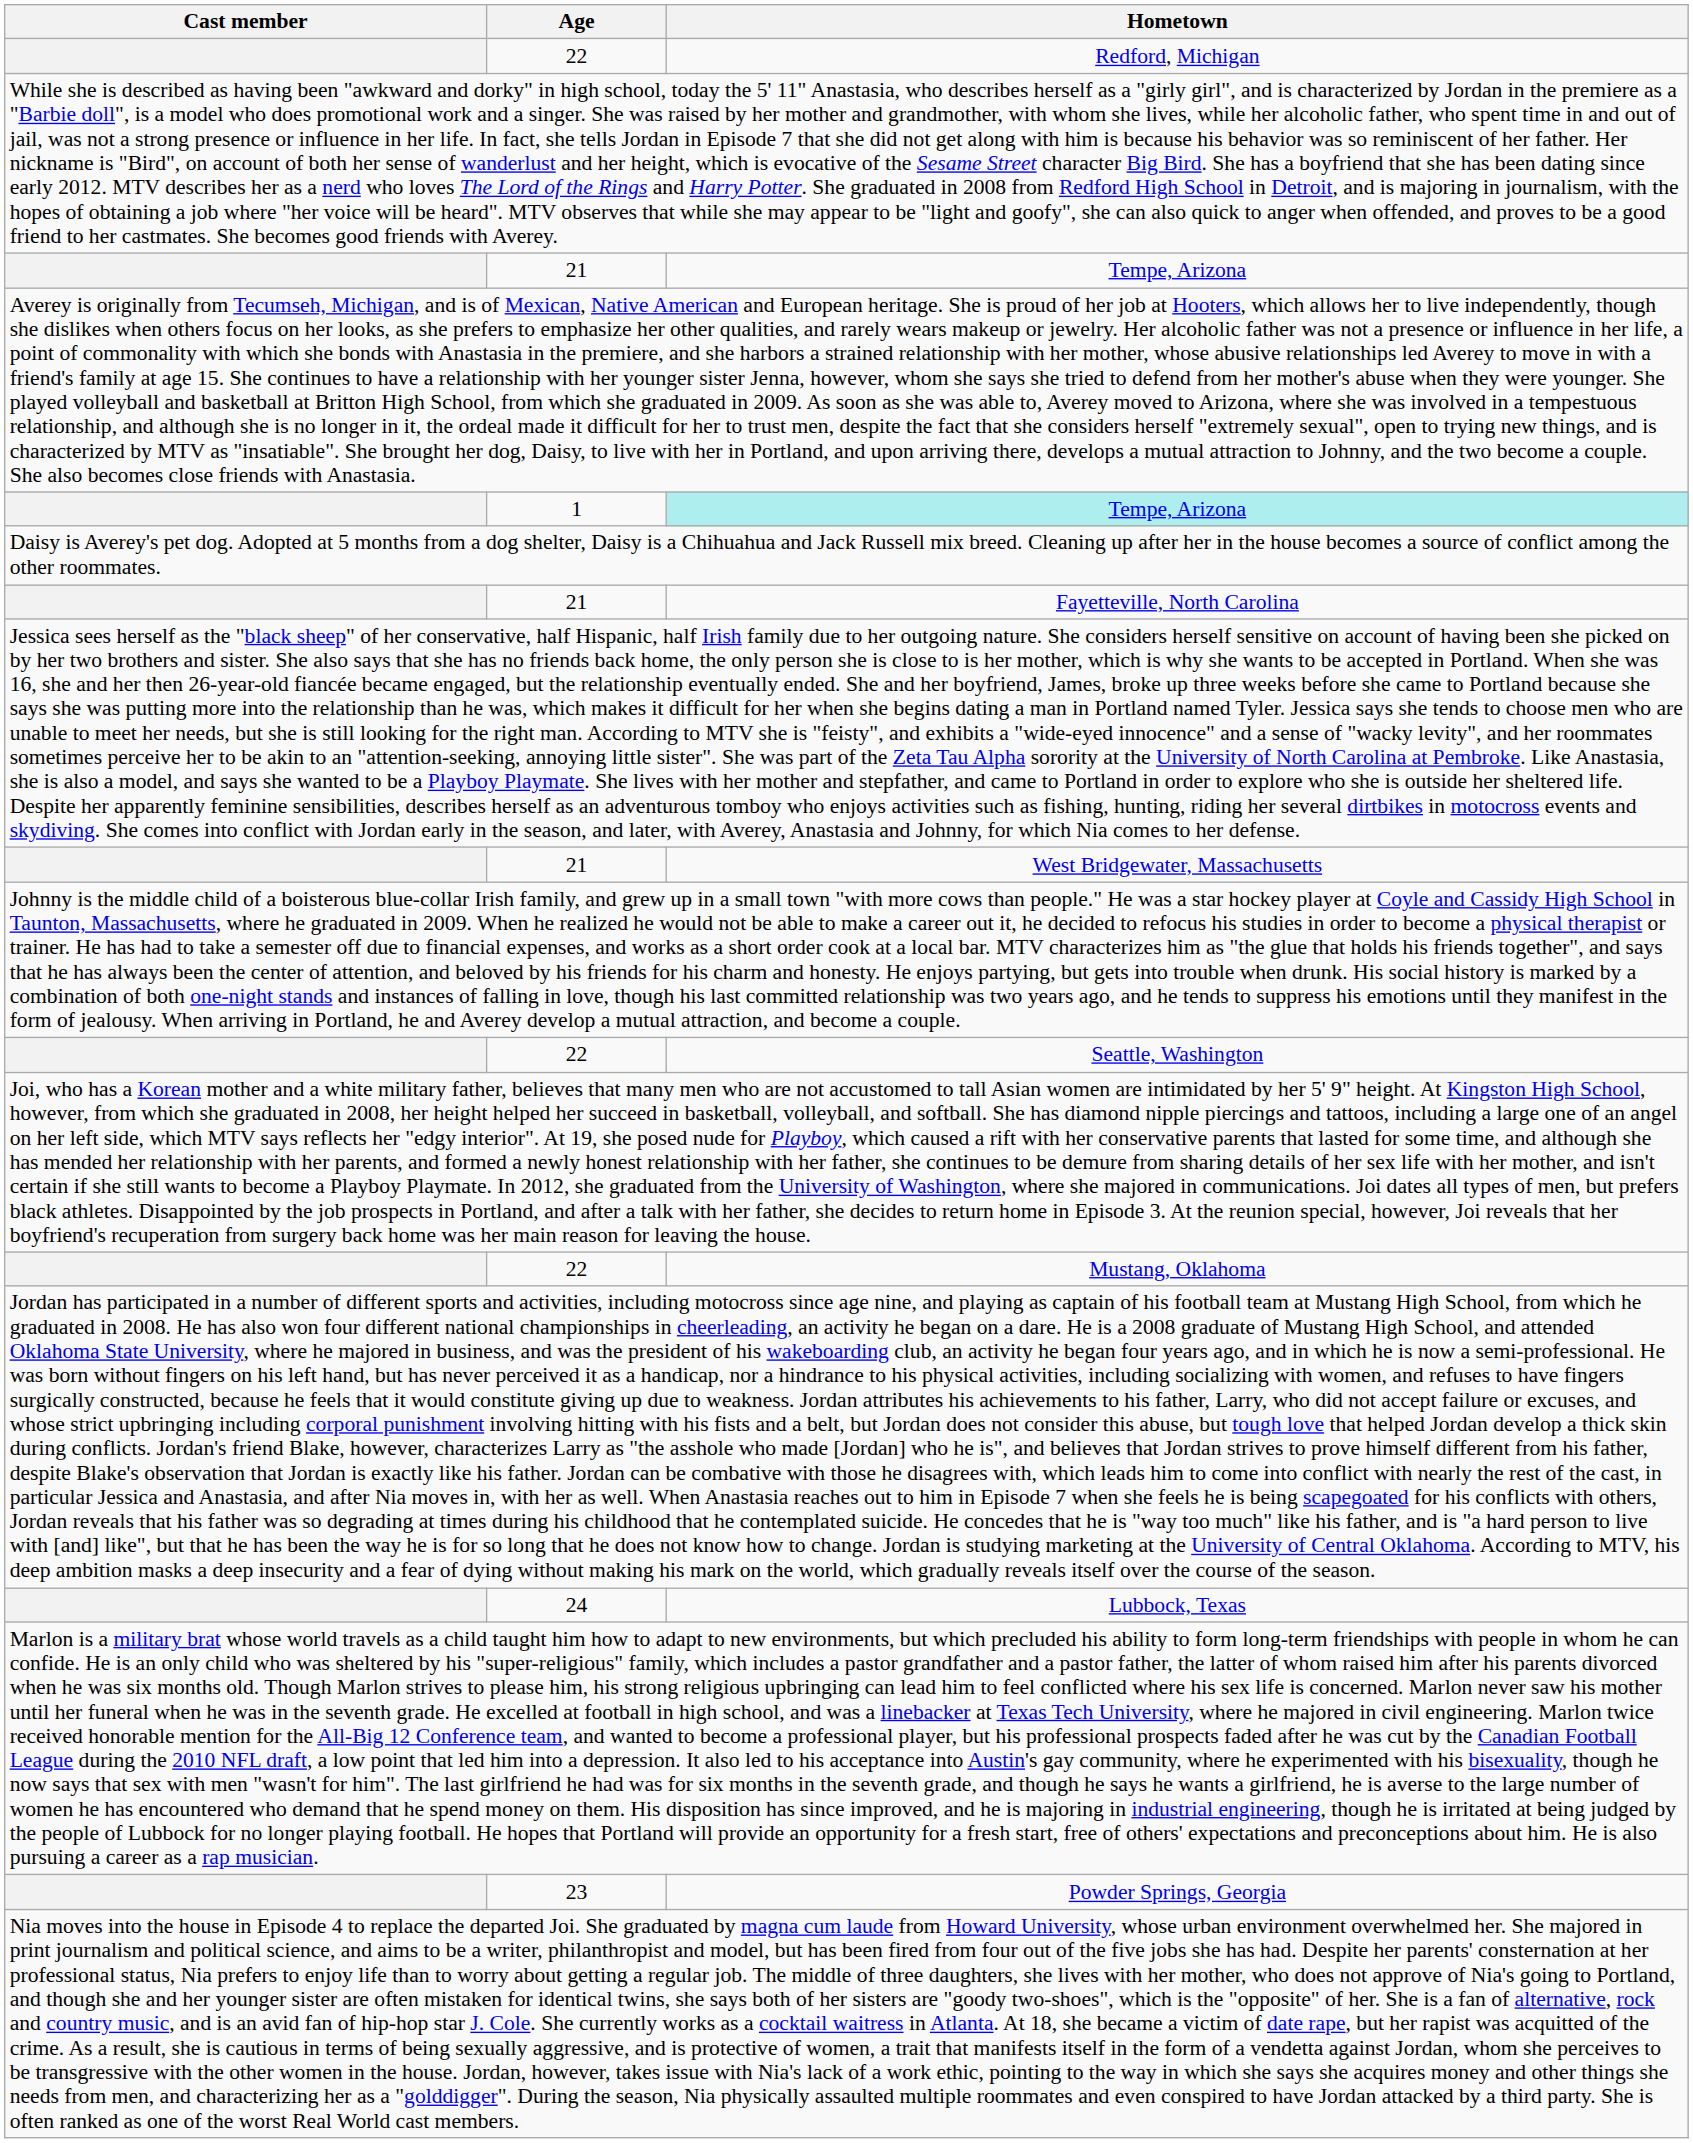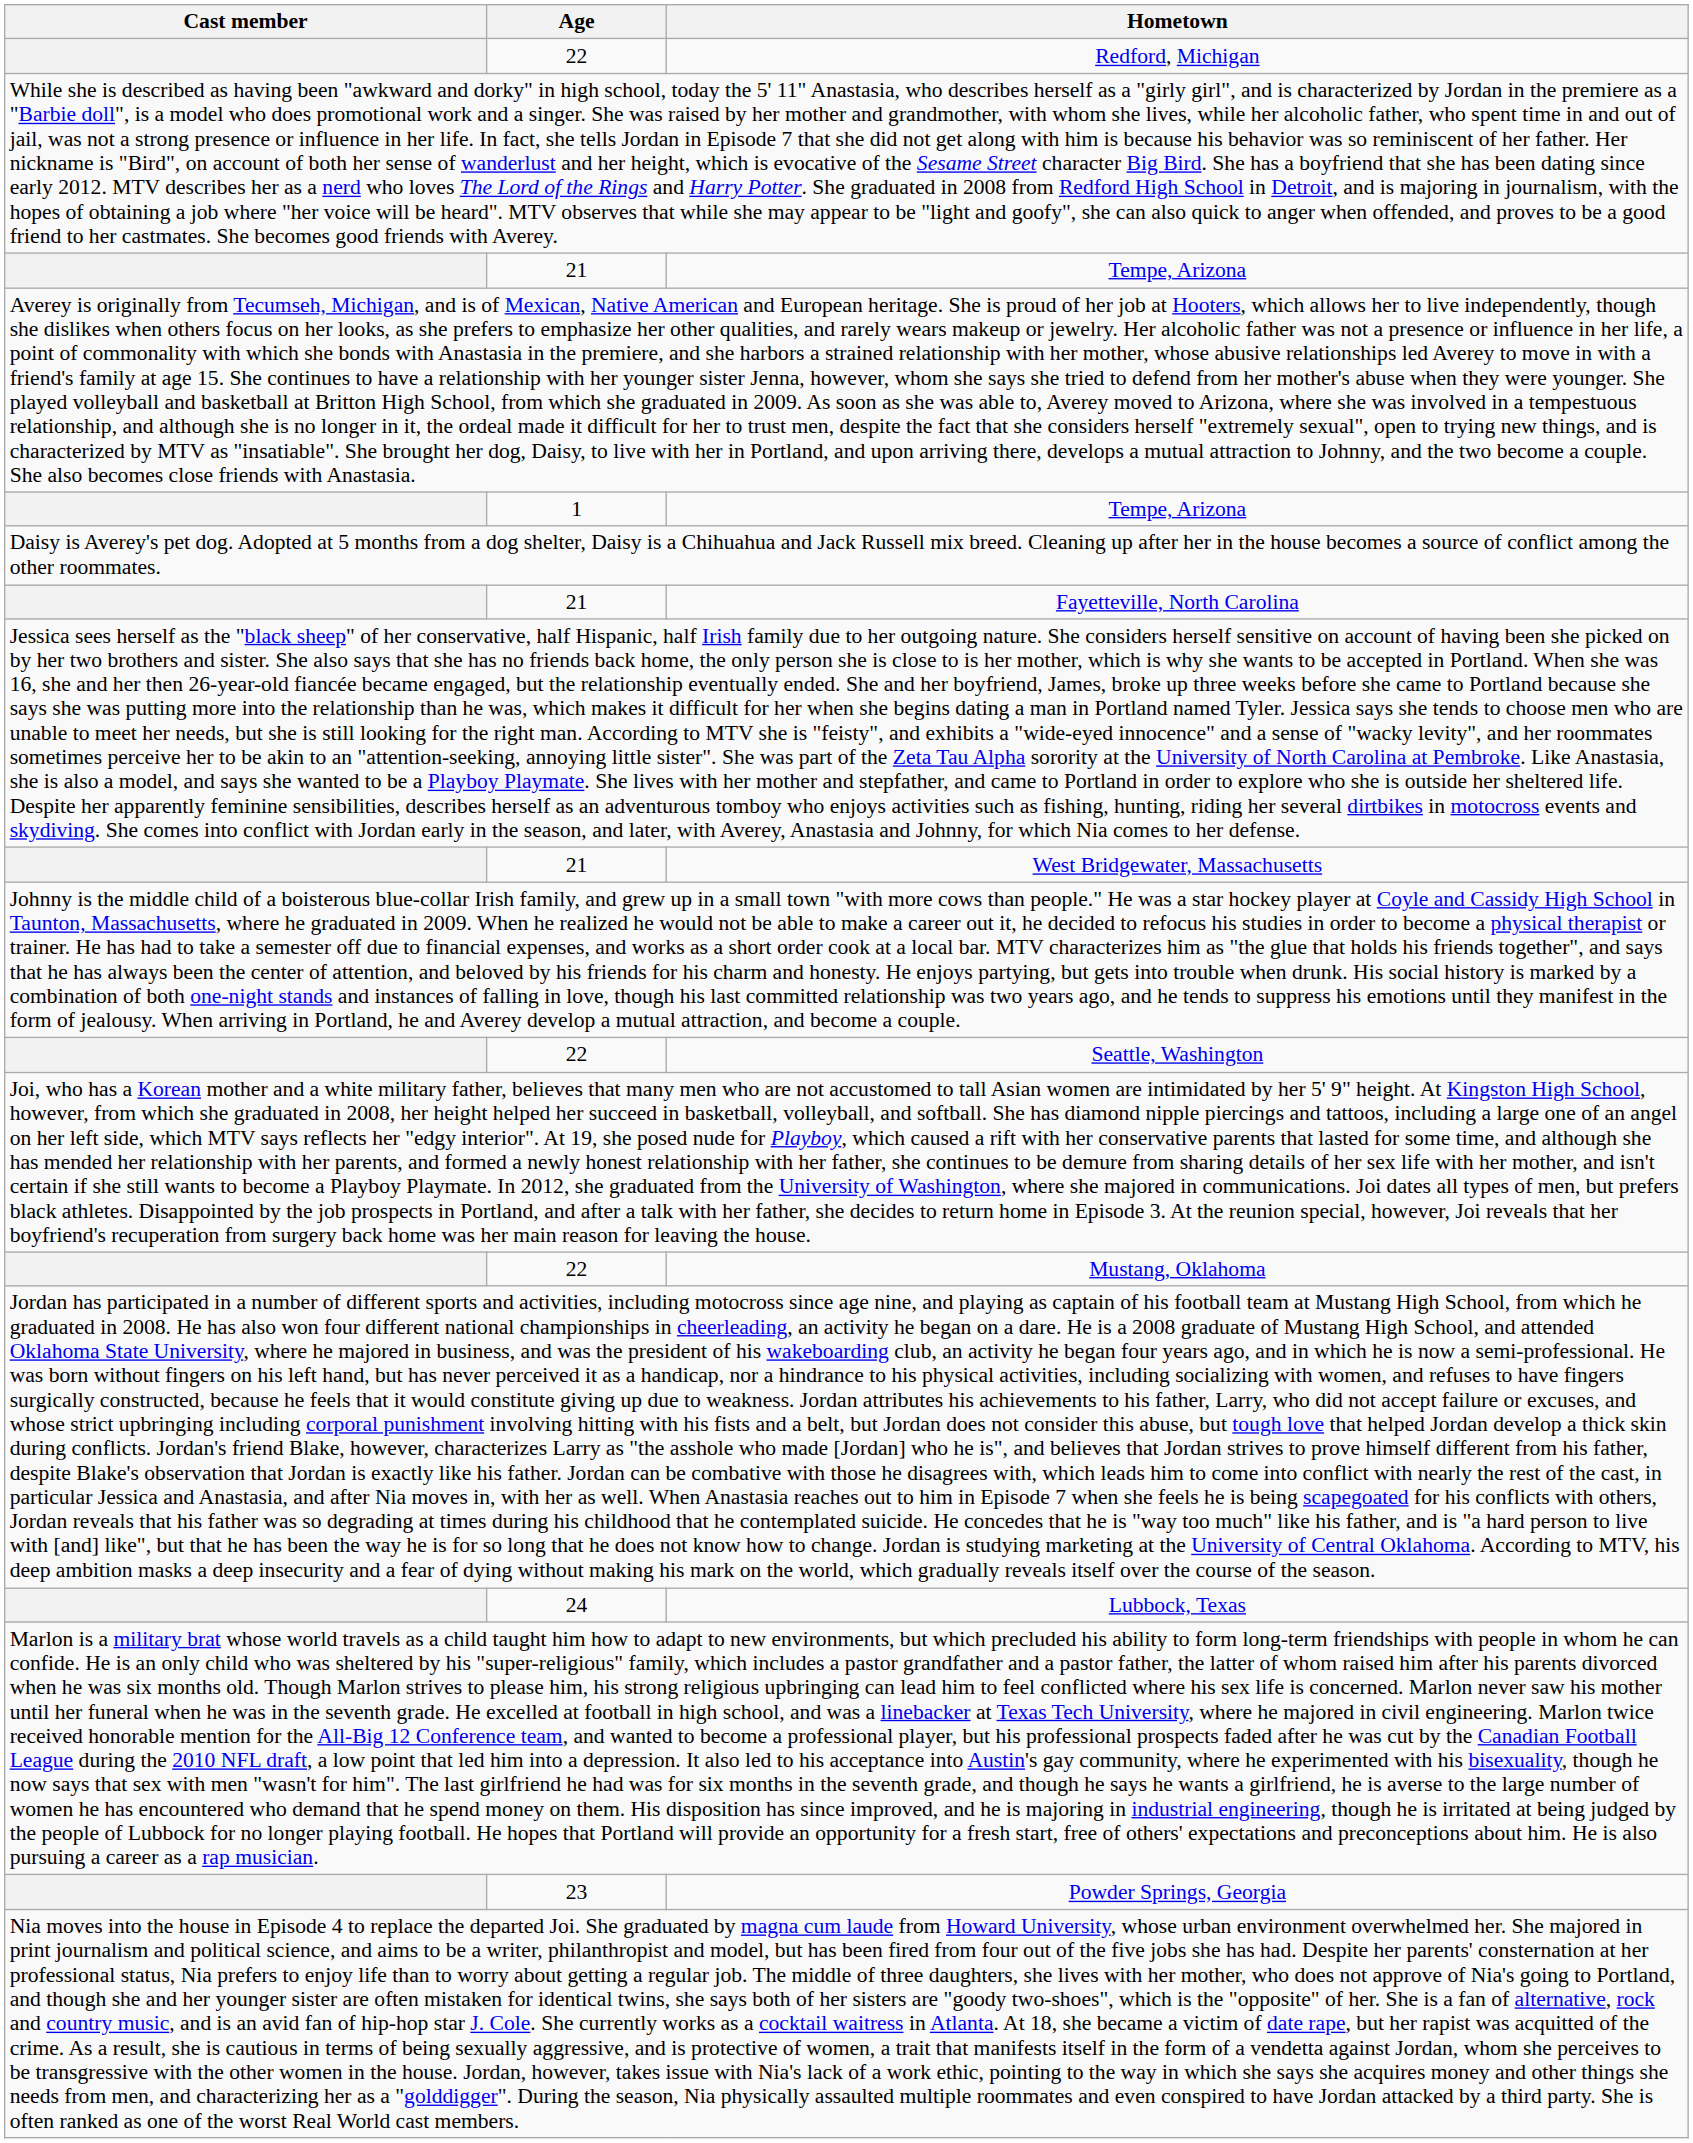(1177, 508) paleturquoise background -> (1177, 508) no background
